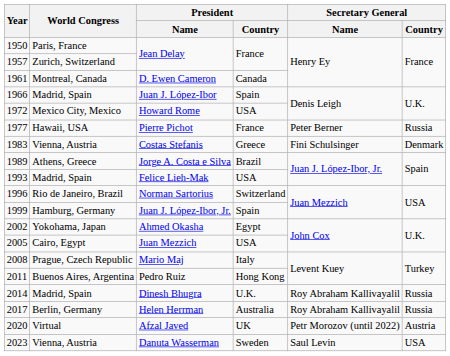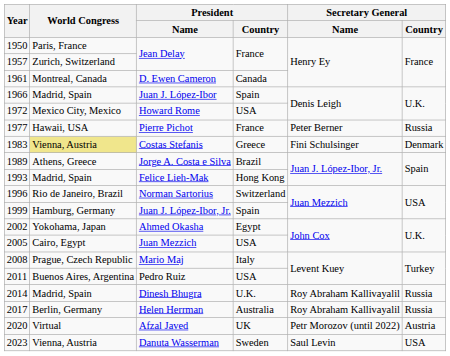(65, 144) no background -> (65, 144) khaki background
(246, 177) USA -> (260, 177) Hong Kong
(260, 276) Hong Kong -> (246, 276) USA
